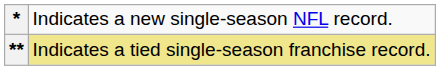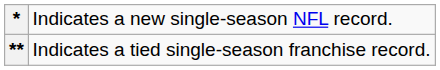(232, 49) khaki background -> (232, 49) no background
